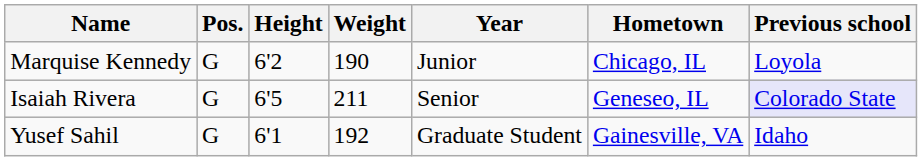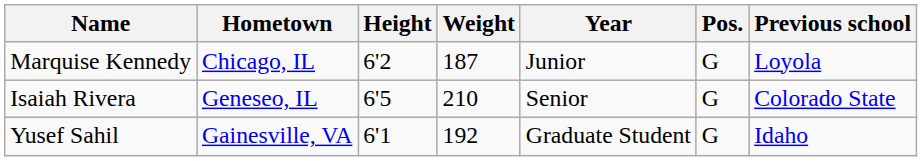columns swapped: (223, 23) <-> (668, 23)
(351, 60) 190 -> (460, 60) 187
(351, 98) 211 -> (460, 98) 210
(825, 98) lavender background -> (825, 98) no background
